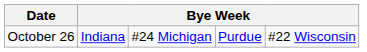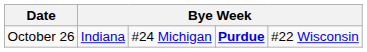(240, 37) normal -> (241, 37) bold
